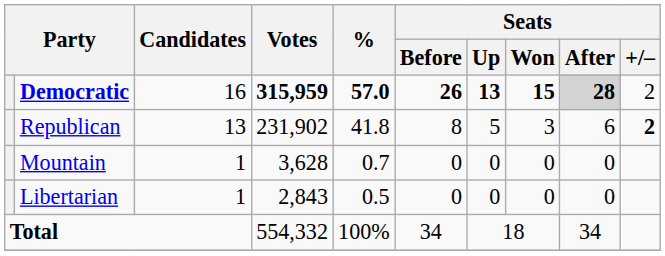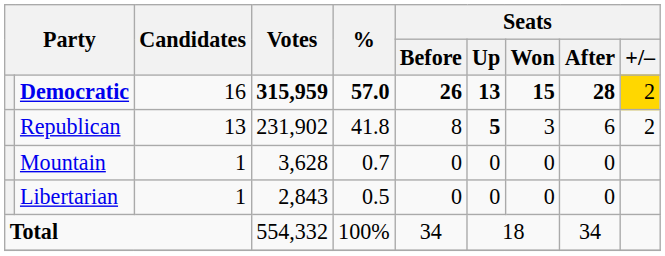(604, 92) lightgrey background -> (604, 92) no background
(650, 92) no background -> (650, 92) gold background
(495, 127) normal -> (495, 127) bold
(650, 127) bold -> (650, 127) normal
